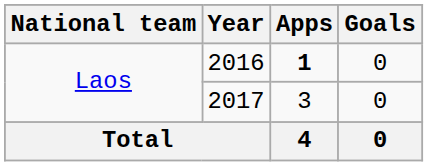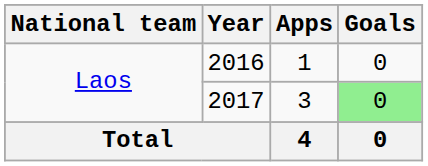(305, 63) bold -> (305, 63) normal
(380, 102) no background -> (380, 102) lightgreen background
